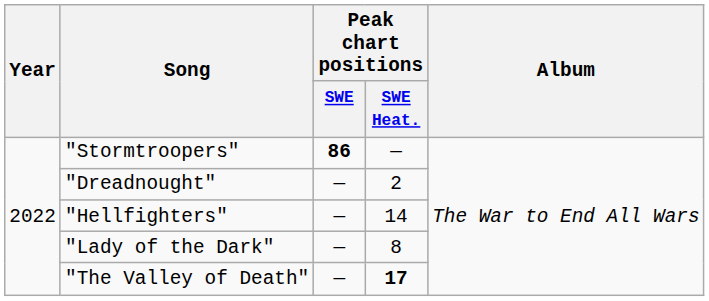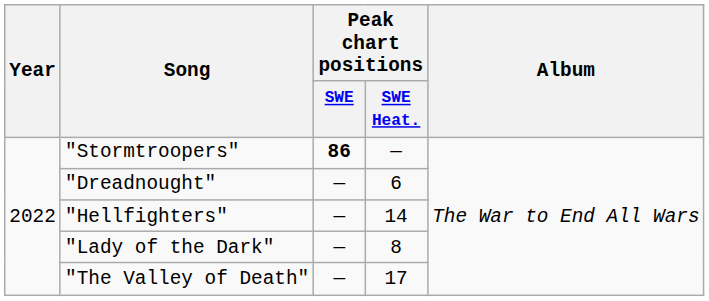(396, 184) 2 -> (396, 184) 6
(396, 279) bold -> (396, 279) normal
